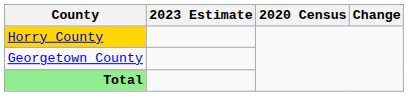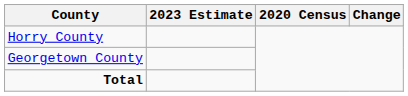(55, 37) gold background -> (55, 37) no background
(123, 80) lightgreen background -> (123, 80) no background
